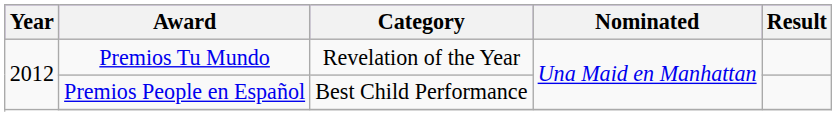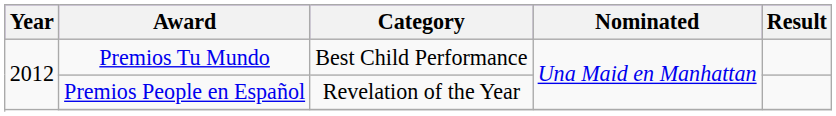(421, 57) Revelation of the Year -> (421, 57) Best Child Performance
(421, 92) Best Child Performance -> (421, 92) Revelation of the Year
